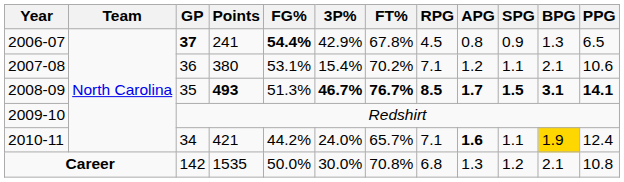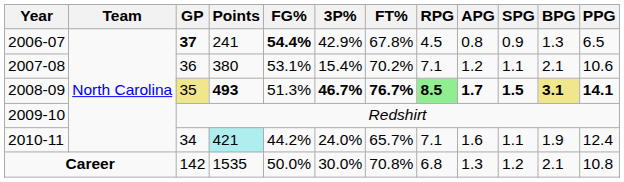(188, 90) no background -> (188, 90) khaki background
(431, 90) no background -> (431, 90) lightgreen background
(553, 90) no background -> (553, 90) khaki background
(225, 139) no background -> (225, 139) paleturquoise background
(472, 139) bold -> (472, 139) normal
(553, 139) gold background -> (553, 139) no background
